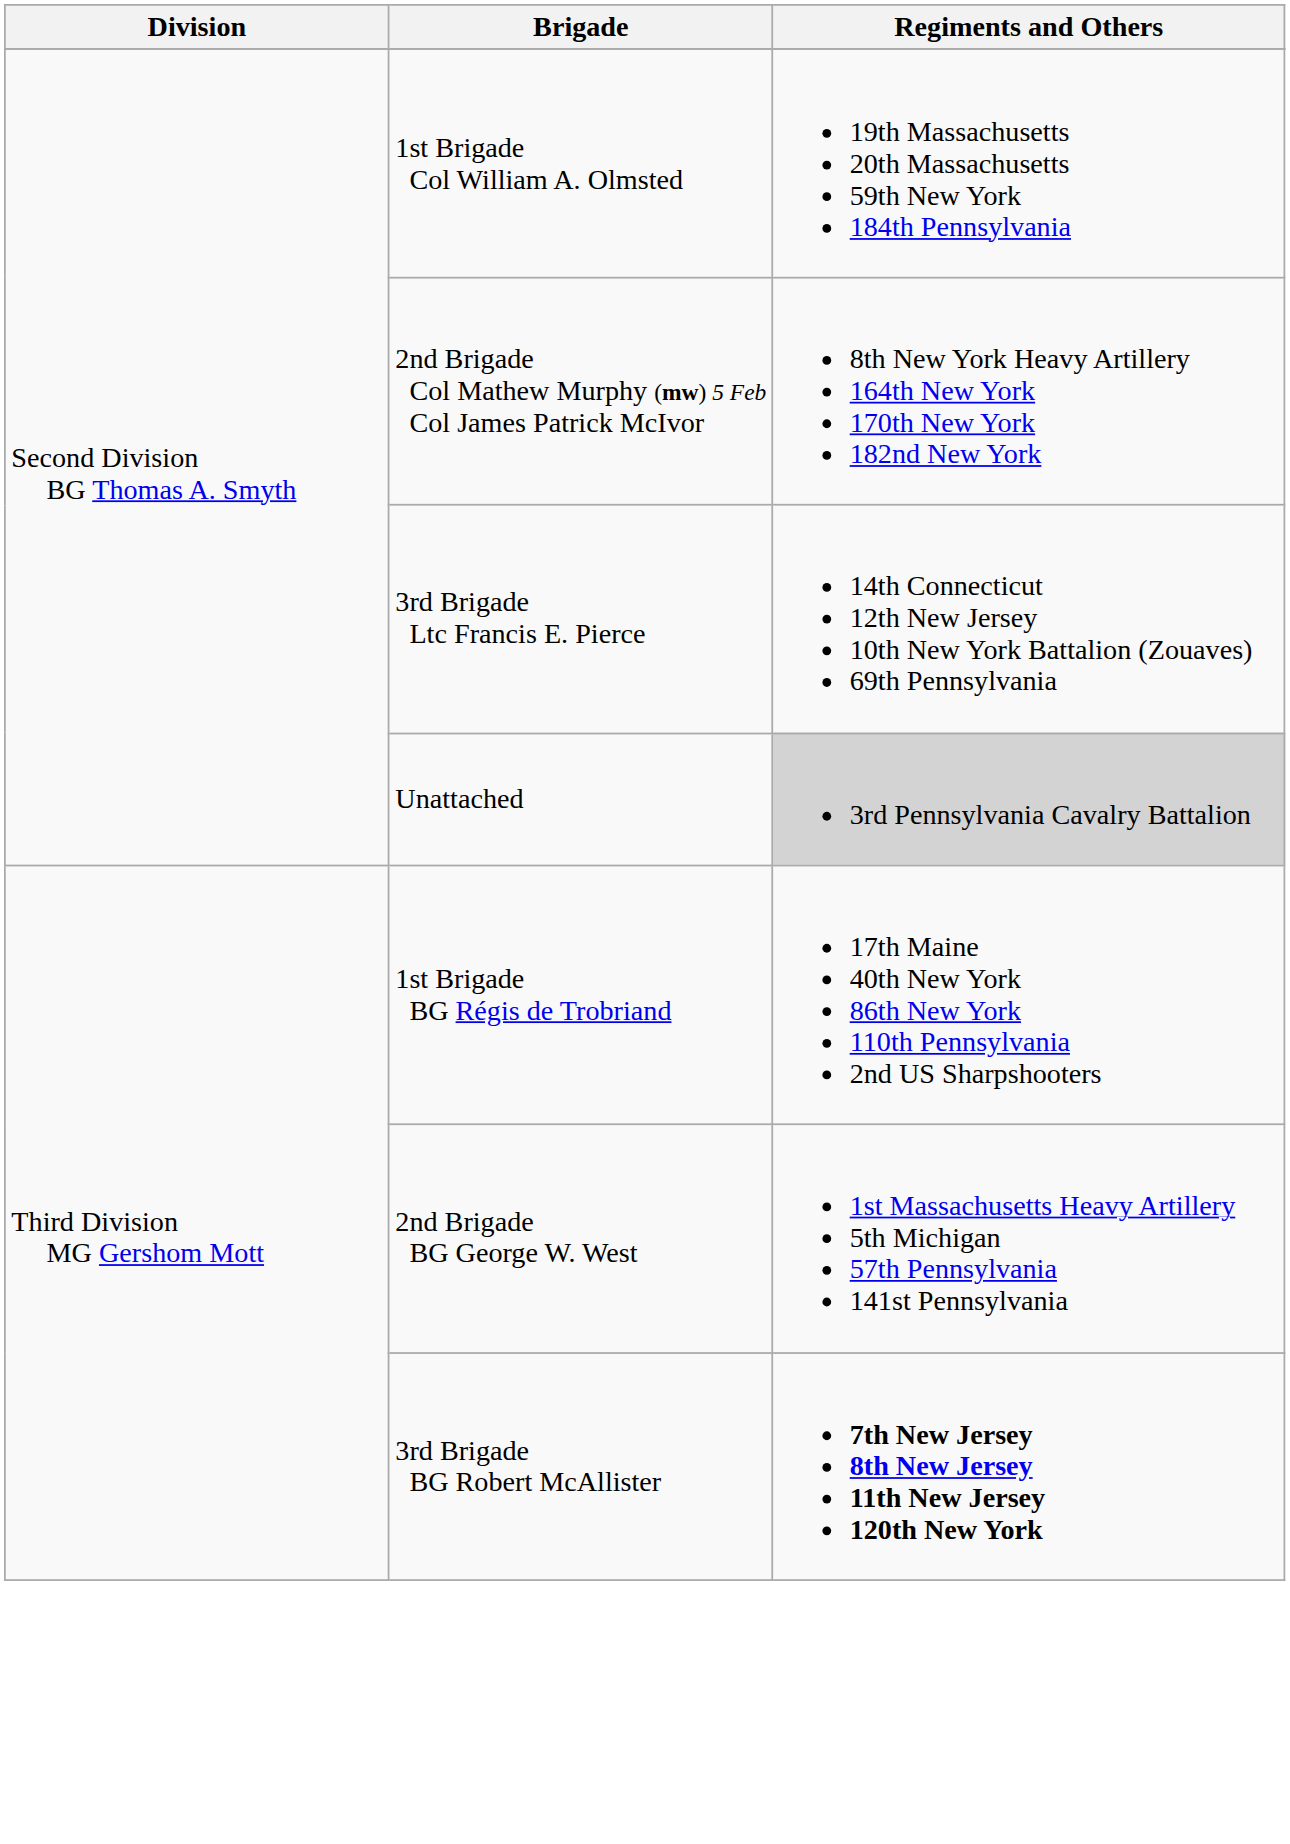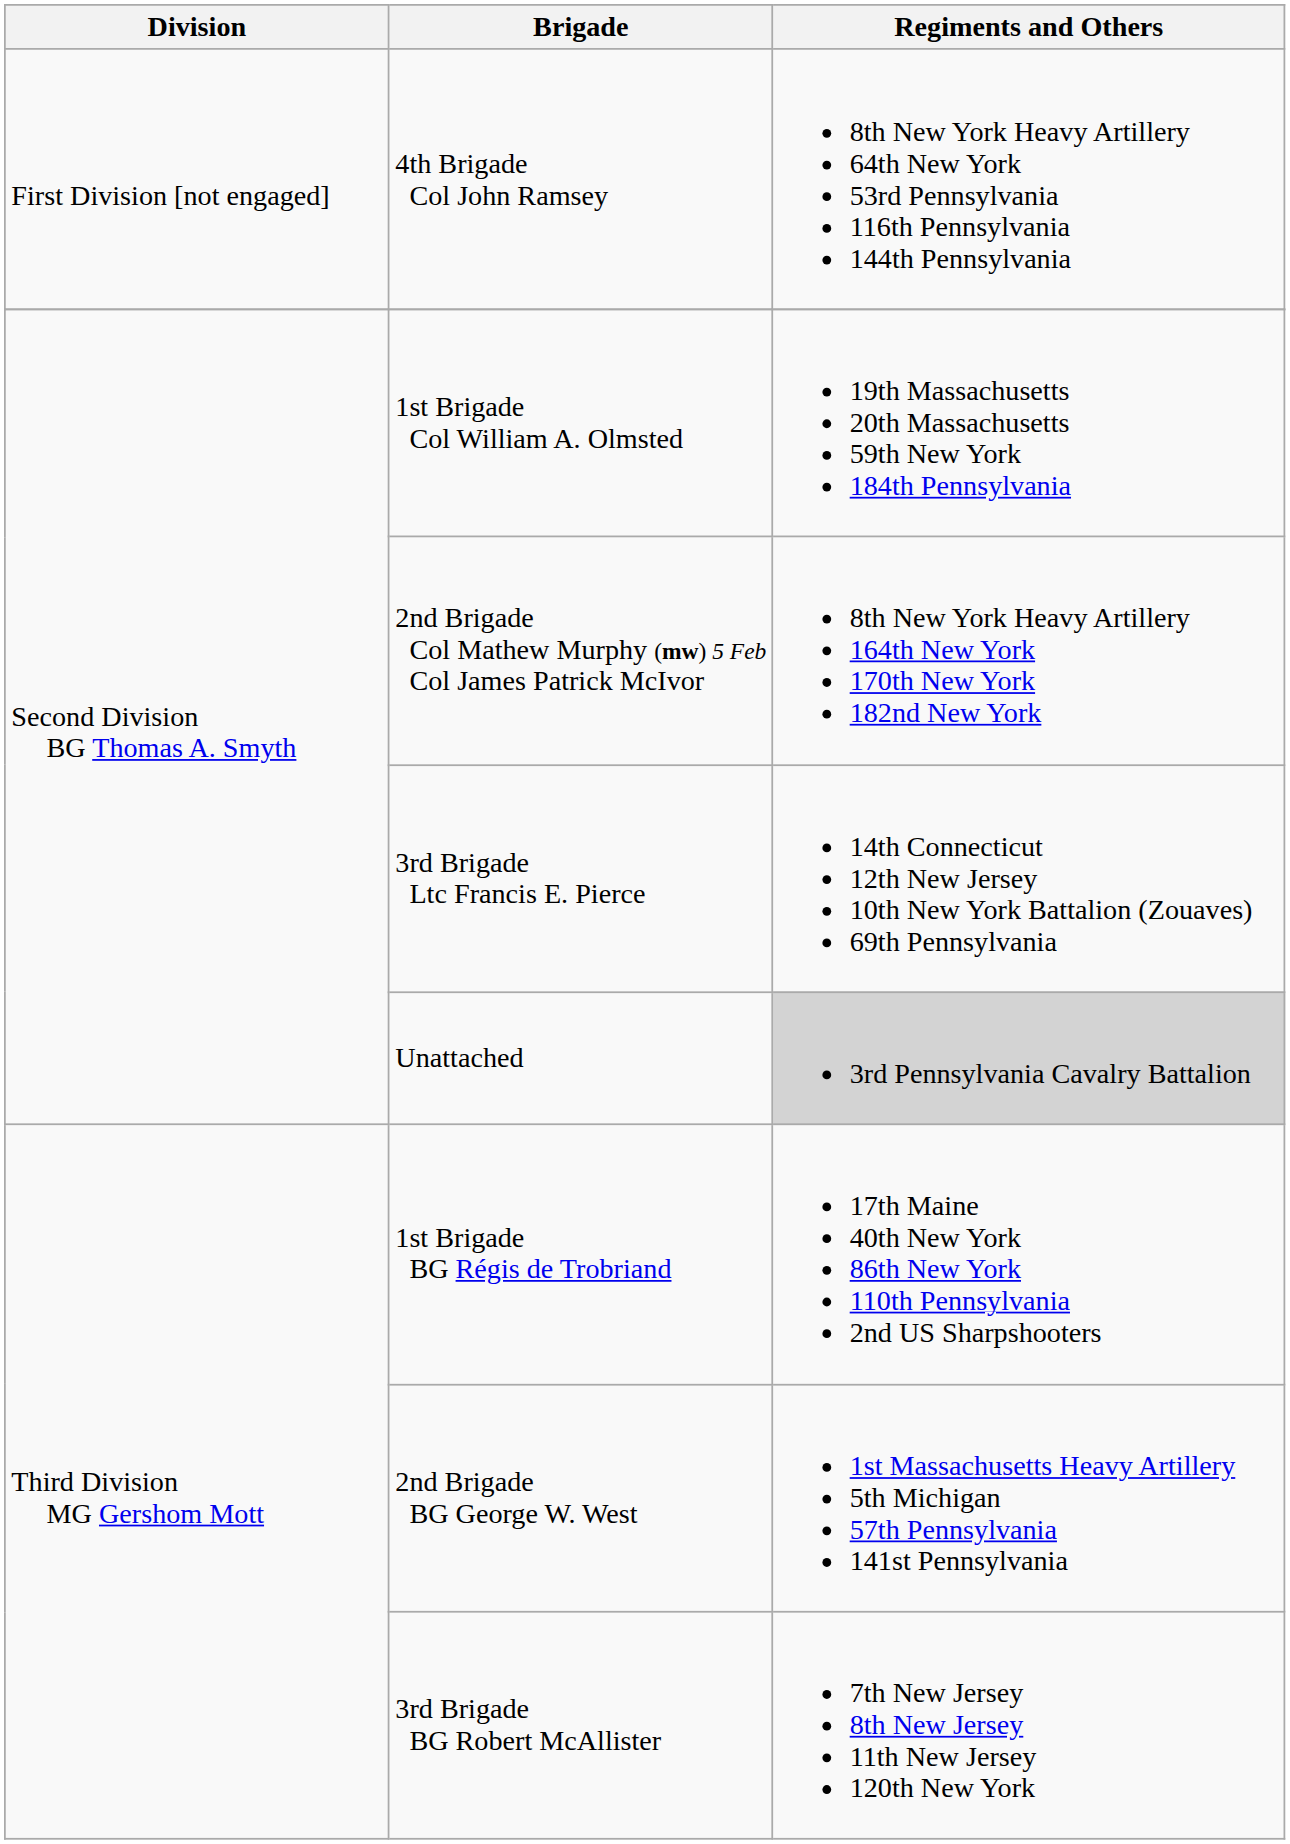+ row: (502, 178)
(1029, 1482) bold -> (1029, 1741) normal
